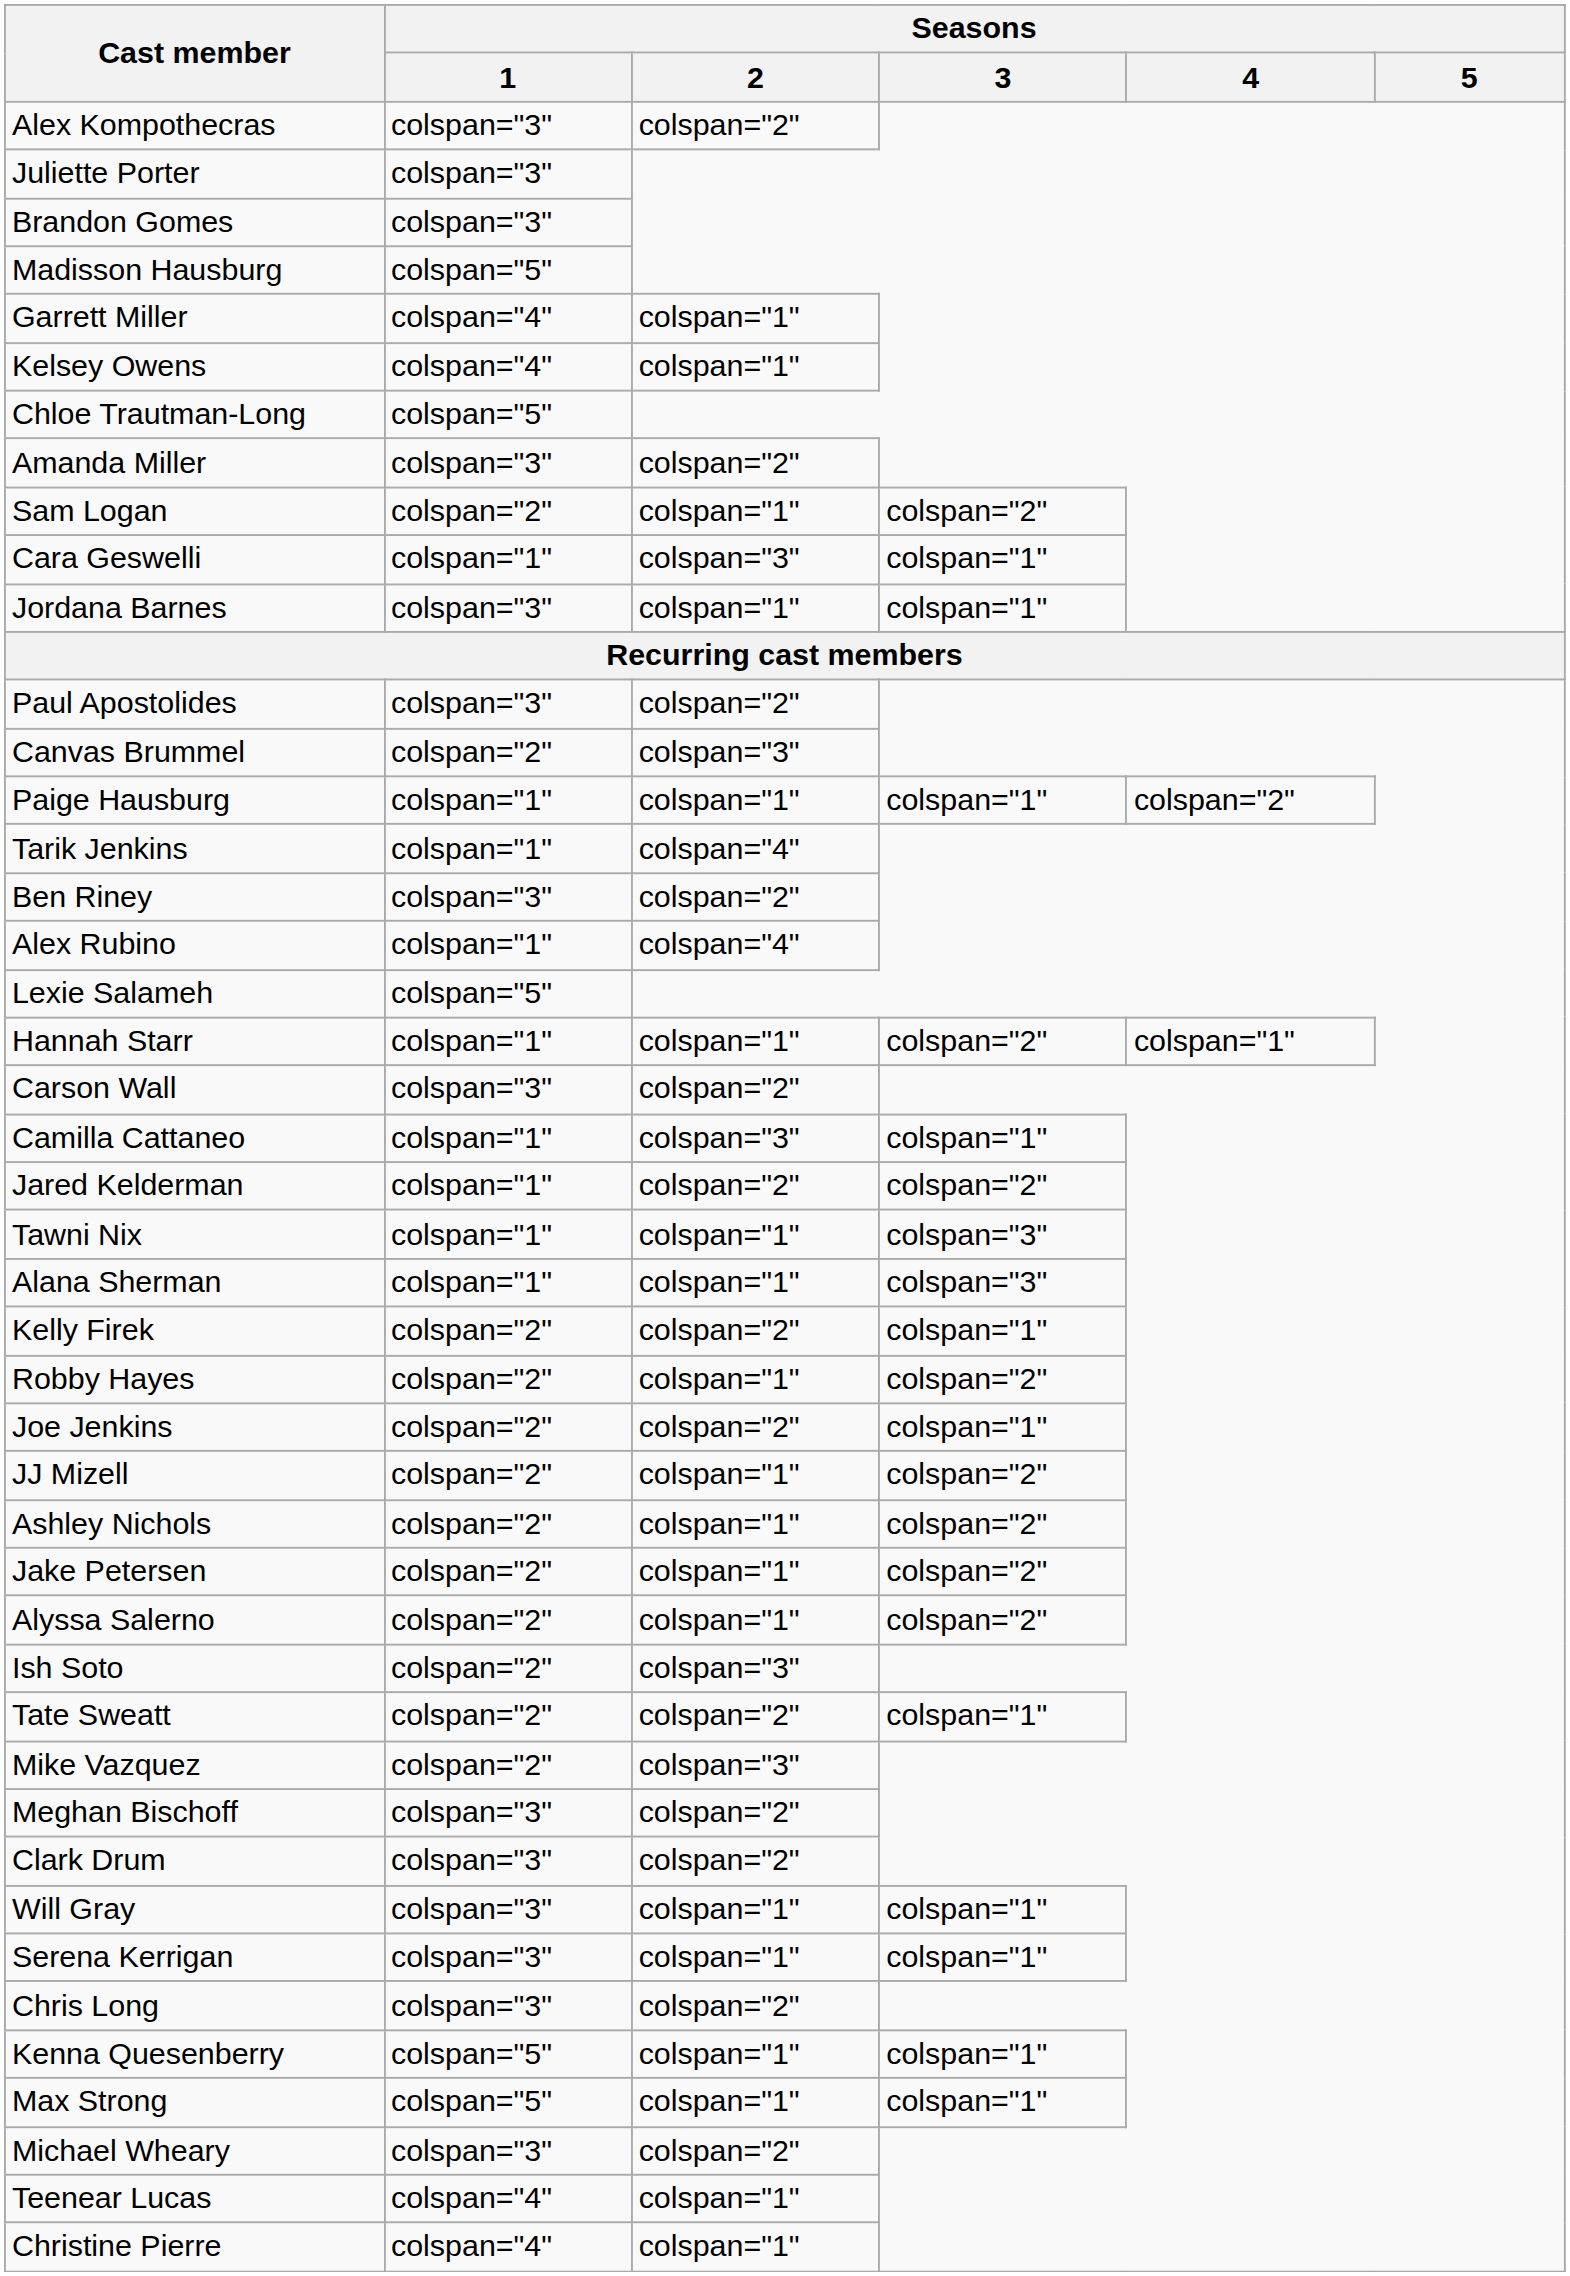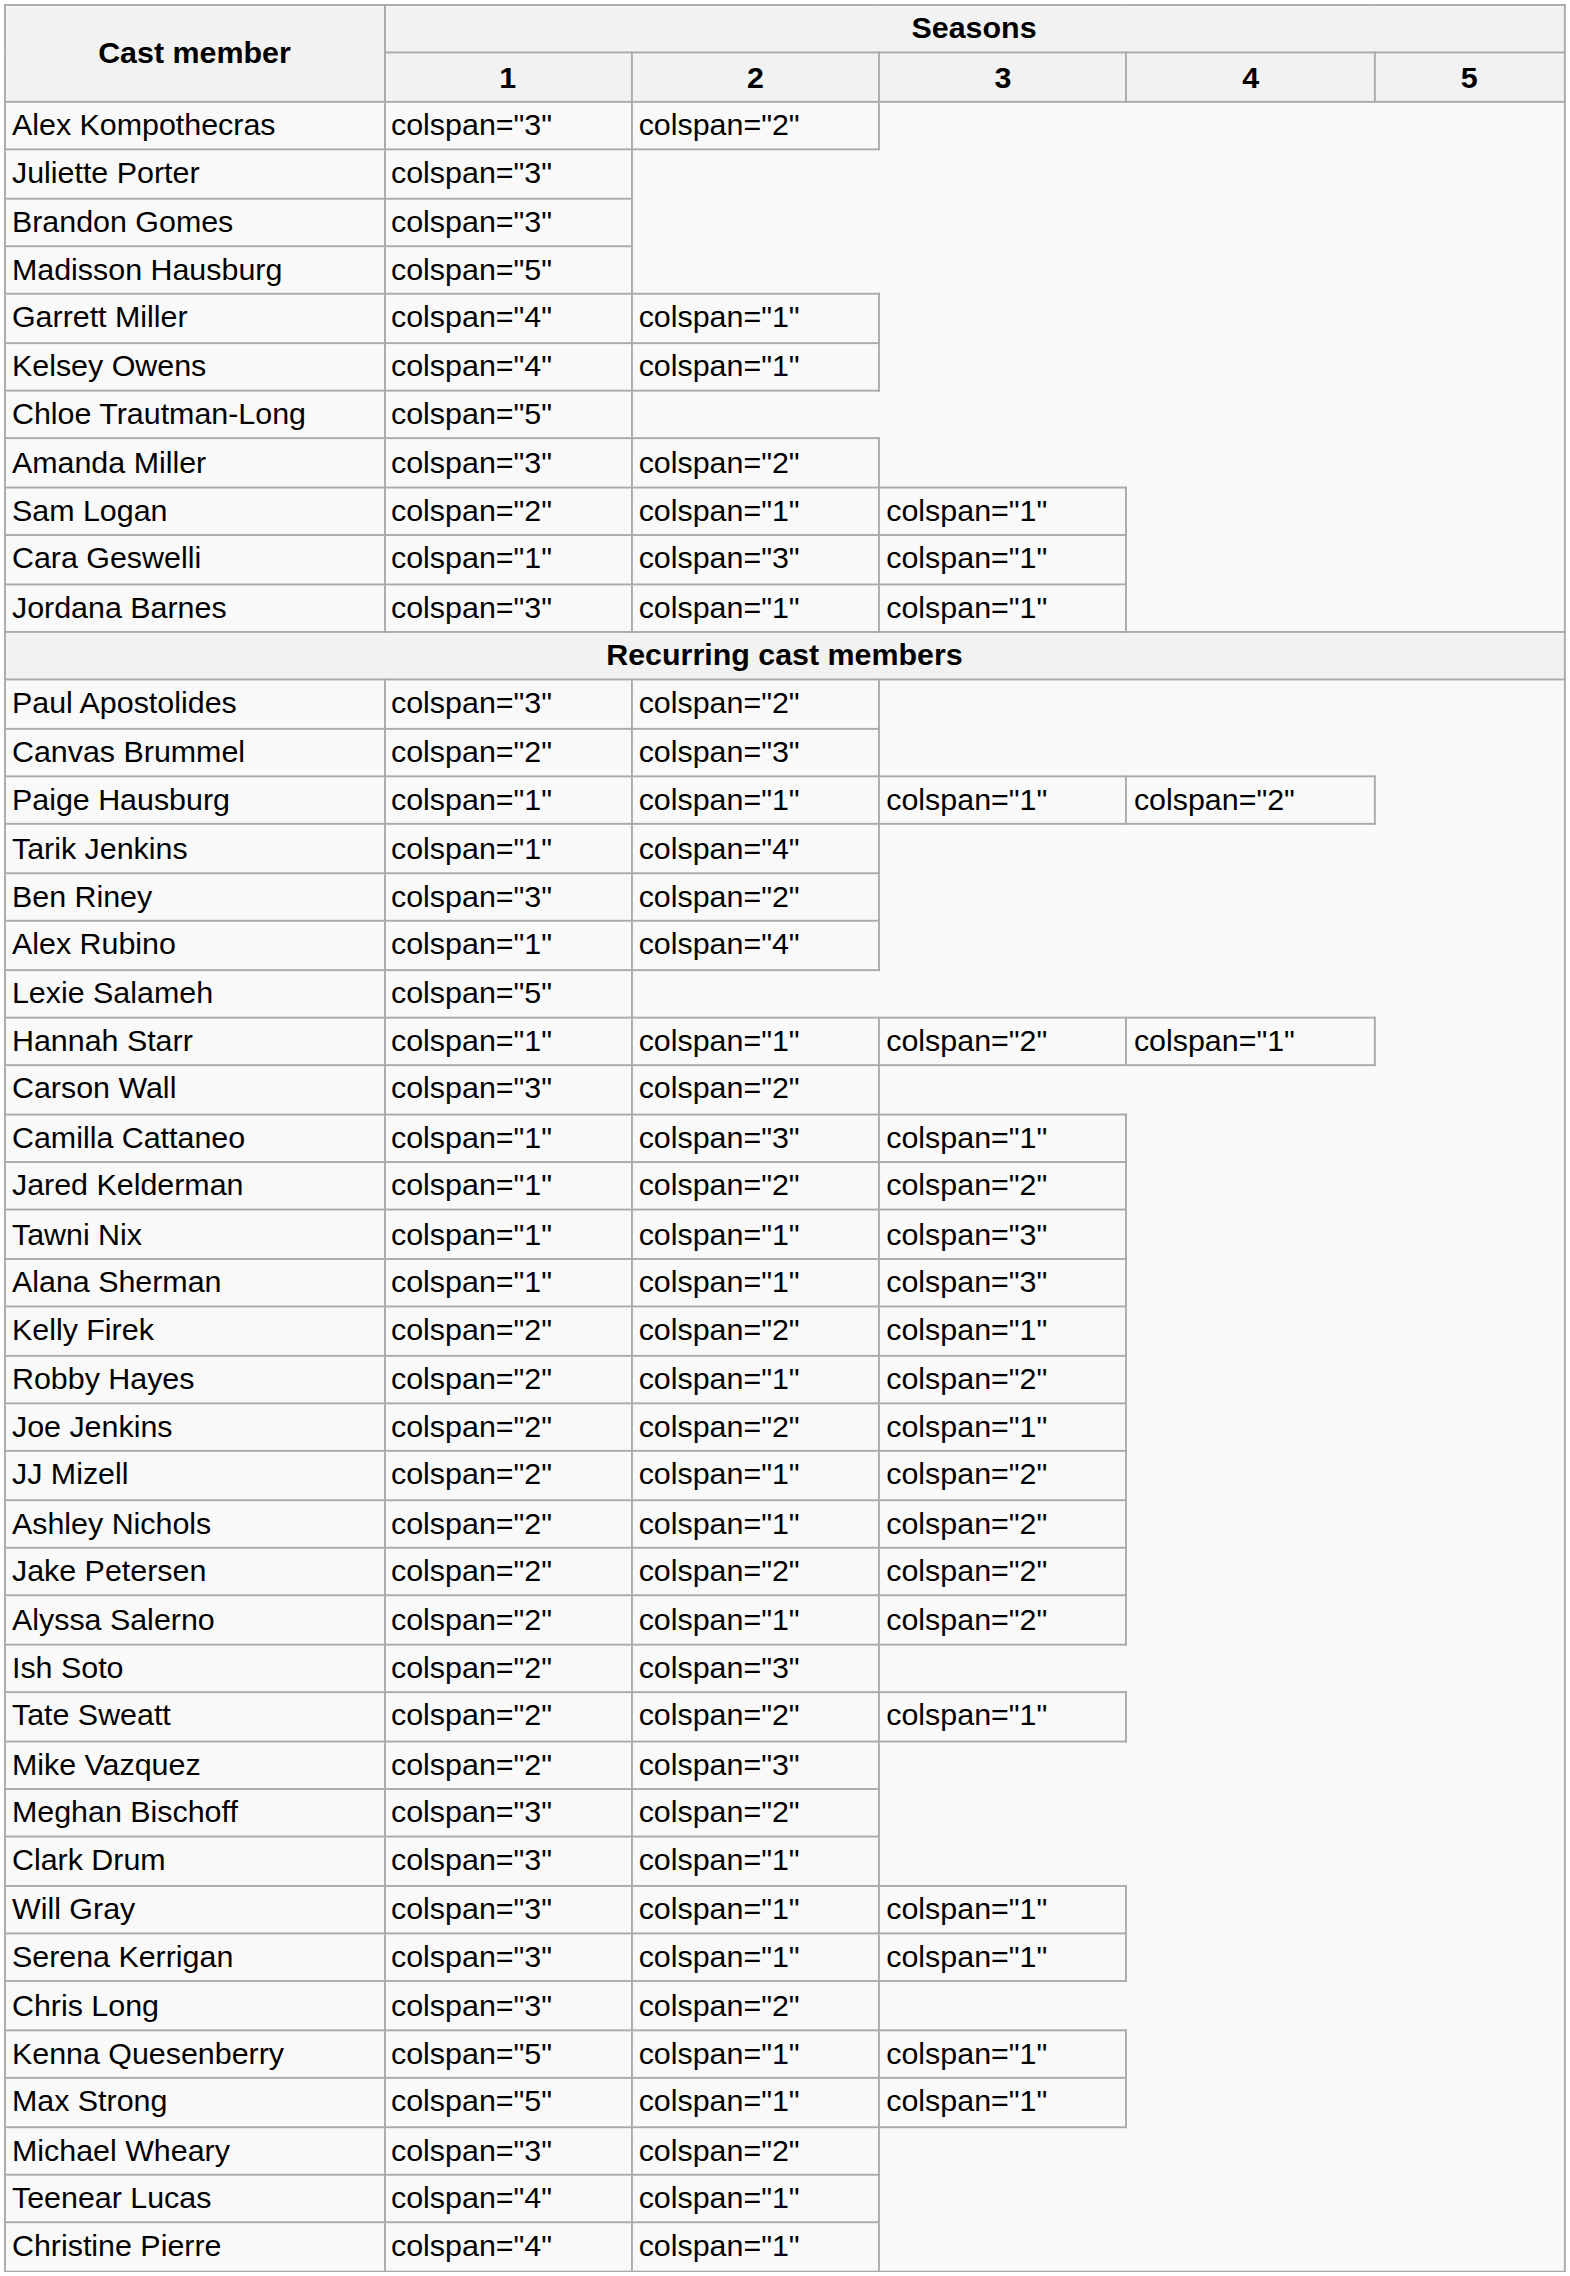(967, 510) colspan="2" -> (967, 510) colspan="1"
(719, 1571) colspan="1" -> (719, 1571) colspan="2"
(719, 1860) colspan="2" -> (719, 1860) colspan="1"
